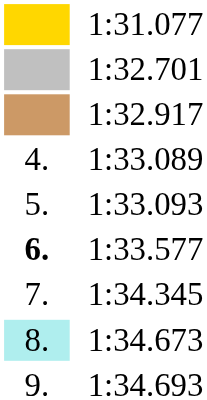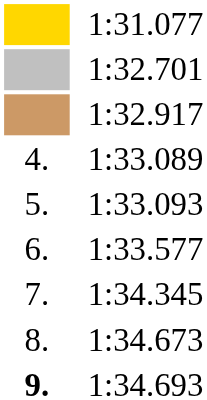(37, 249) bold -> (37, 249) normal
(37, 339) paleturquoise background -> (37, 339) no background
(37, 384) normal -> (37, 384) bold
